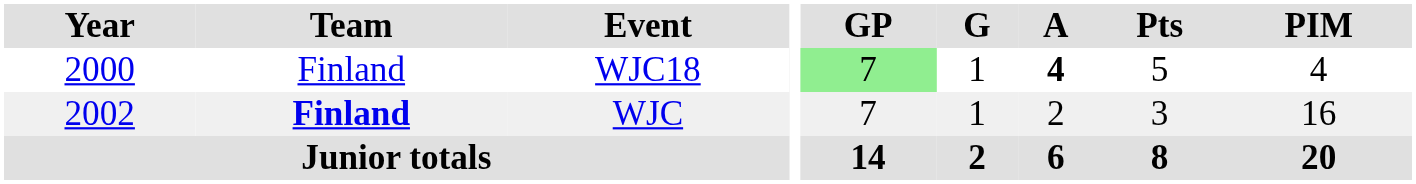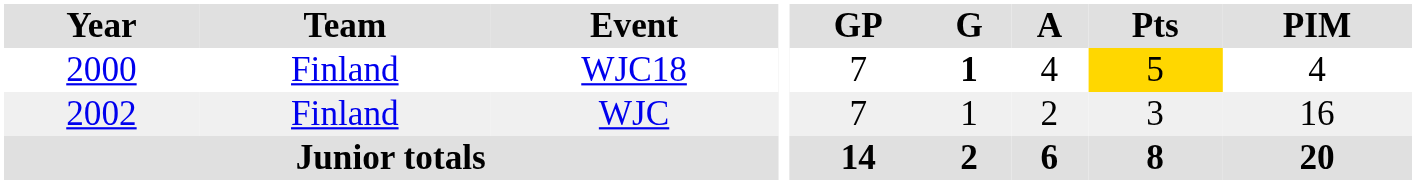(868, 69) lightgreen background -> (858, 69) no background
(977, 69) normal -> (969, 69) bold
(1056, 69) bold -> (1049, 69) normal
(1160, 69) no background -> (1155, 69) gold background
(351, 113) bold -> (345, 113) normal
